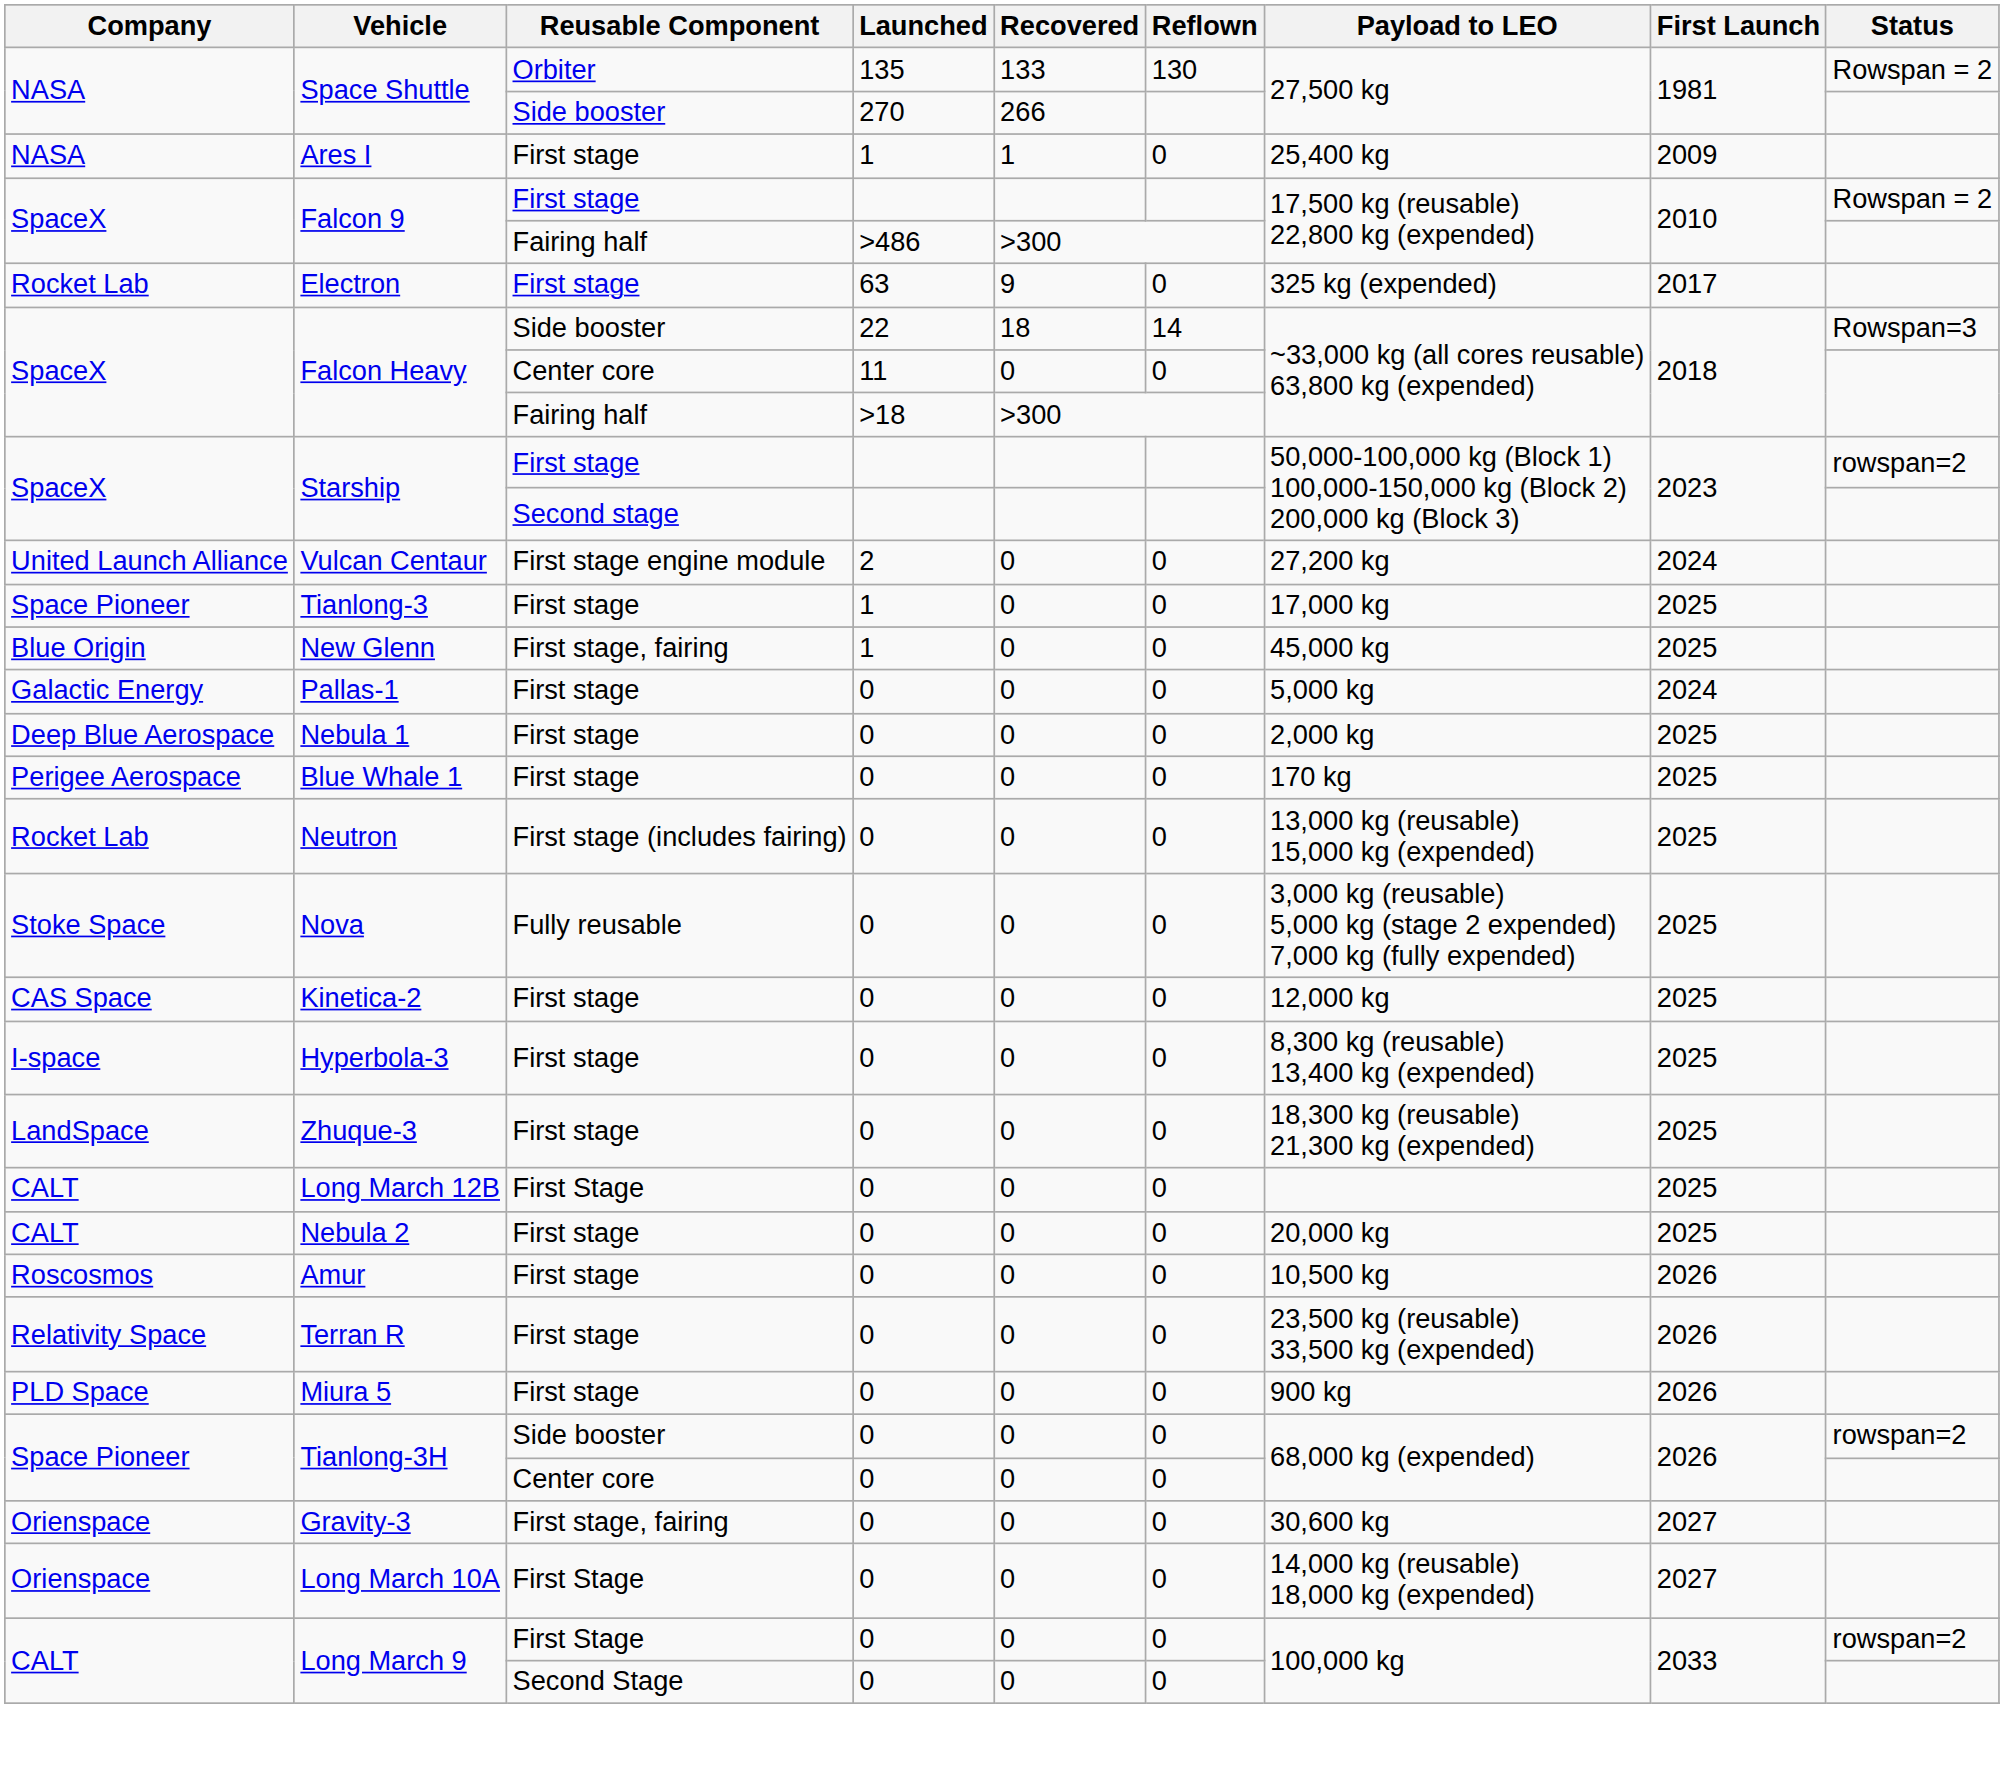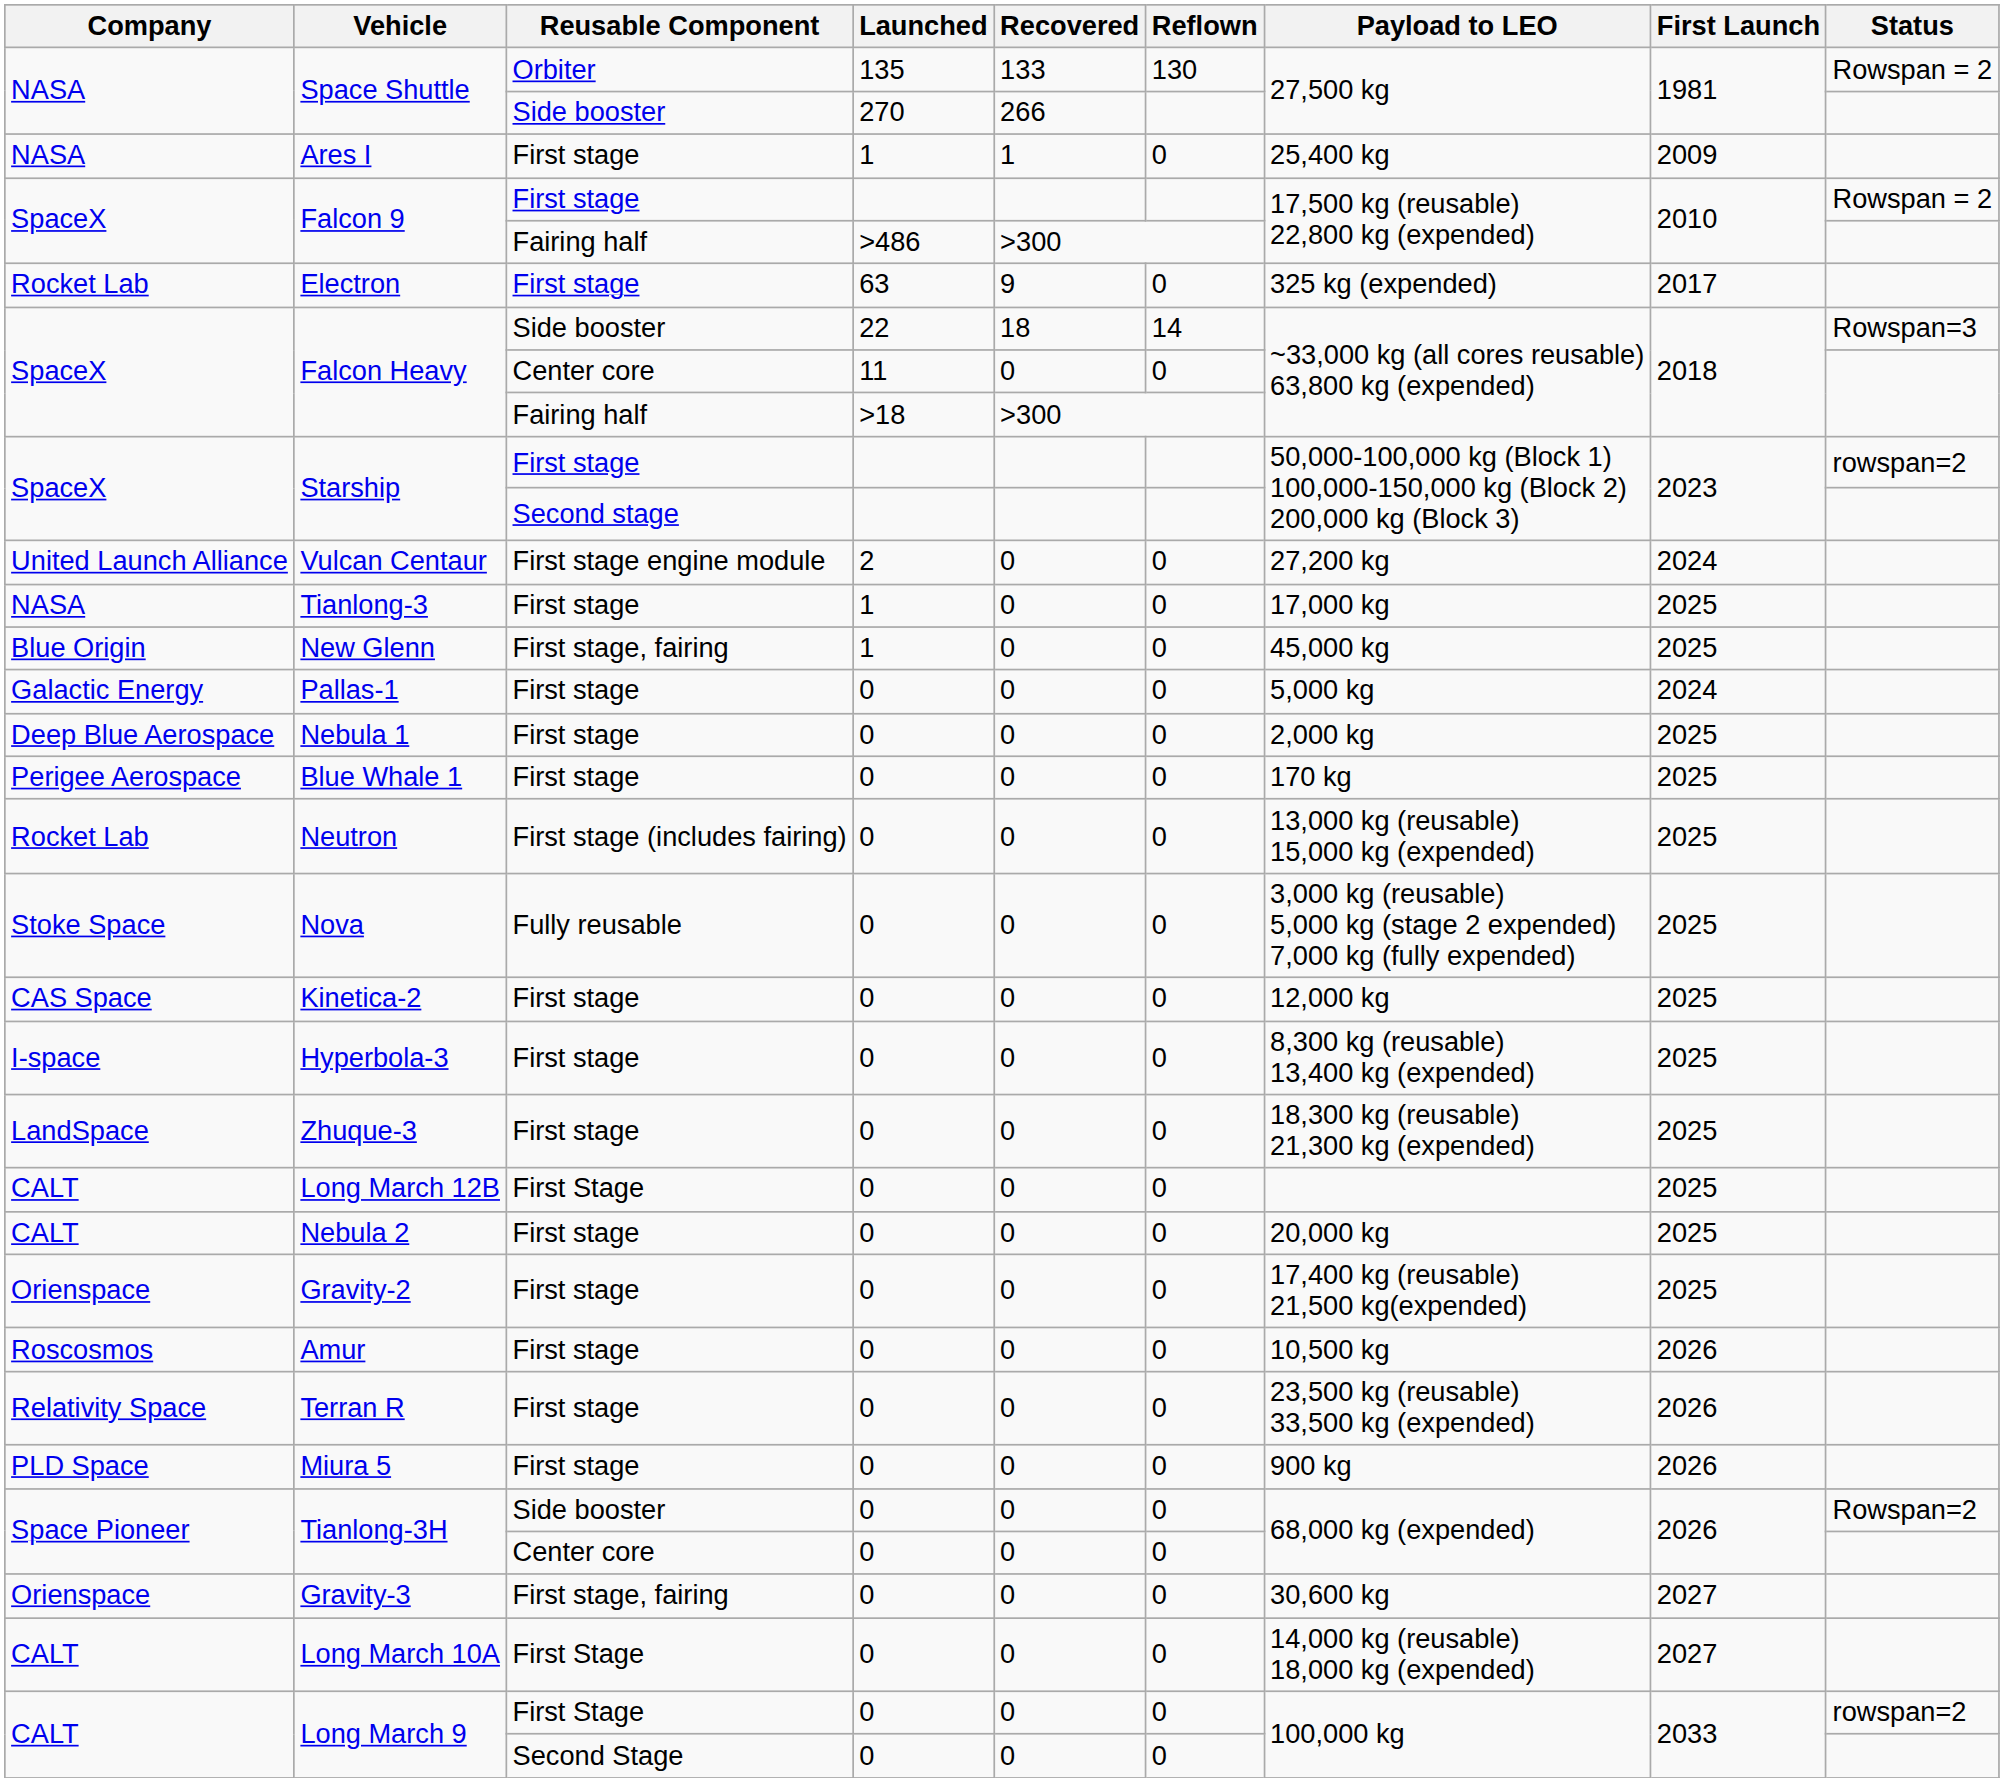(100, 604) Space Pioneer -> (48, 604) NASA
+ row: (356, 1290)
(1900, 1435) rowspan=2 -> (1905, 1509) Rowspan=2
(81, 1580) Orienspace -> (45, 1654) CALT
